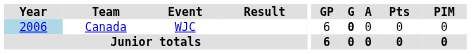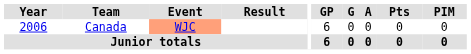(33, 27) lightblue background -> (33, 27) no background
(185, 27) no background -> (185, 27) lightsalmon background
(351, 27) bold -> (351, 27) normal
